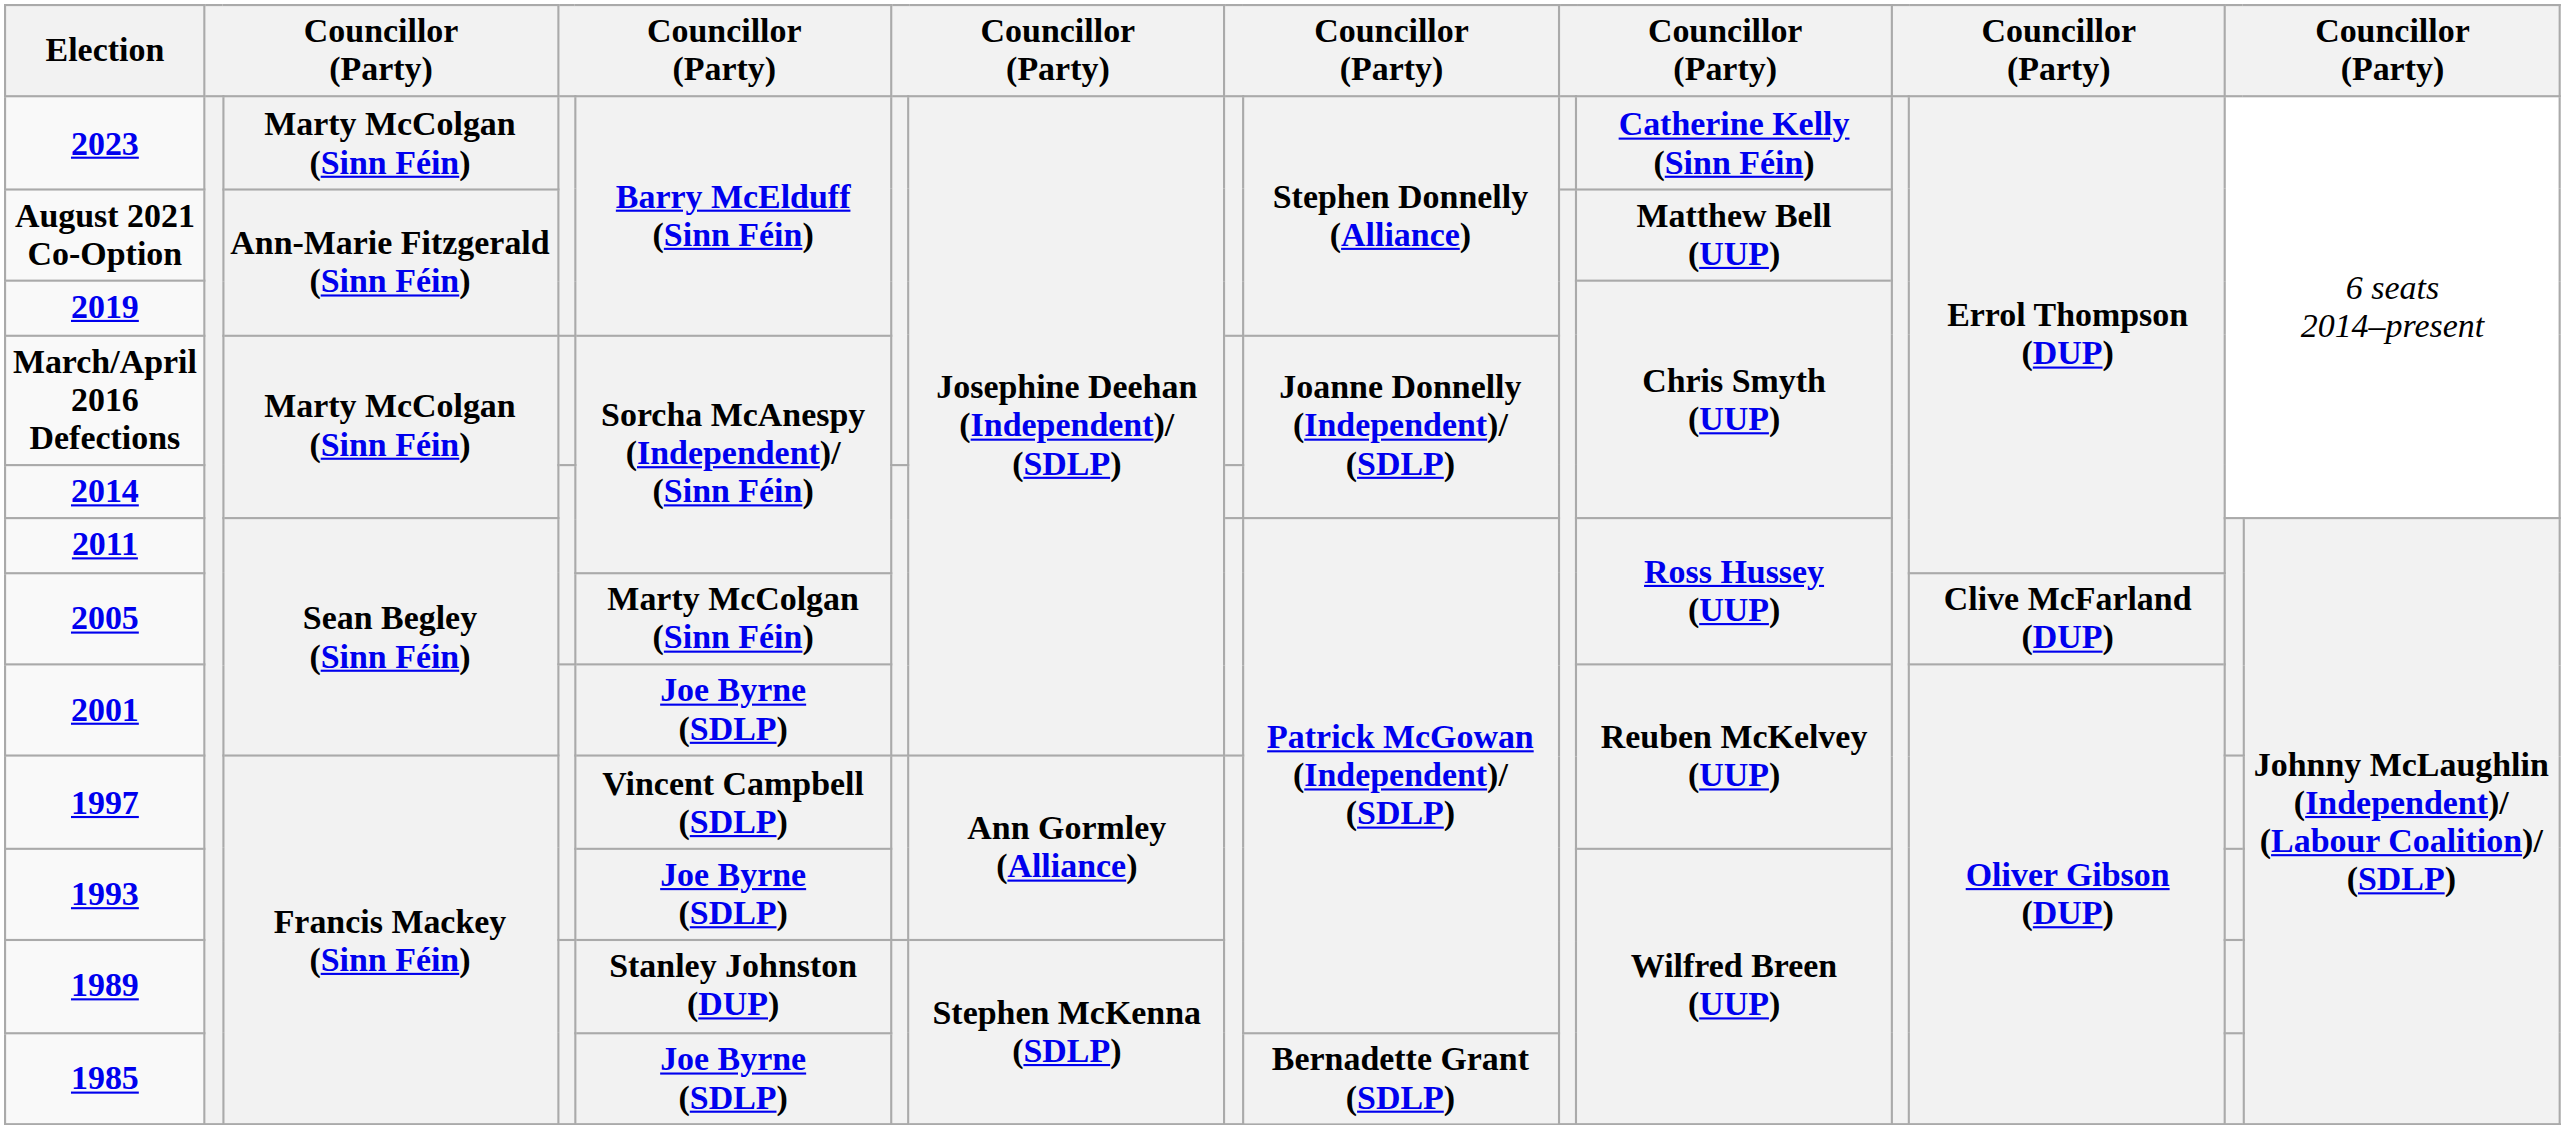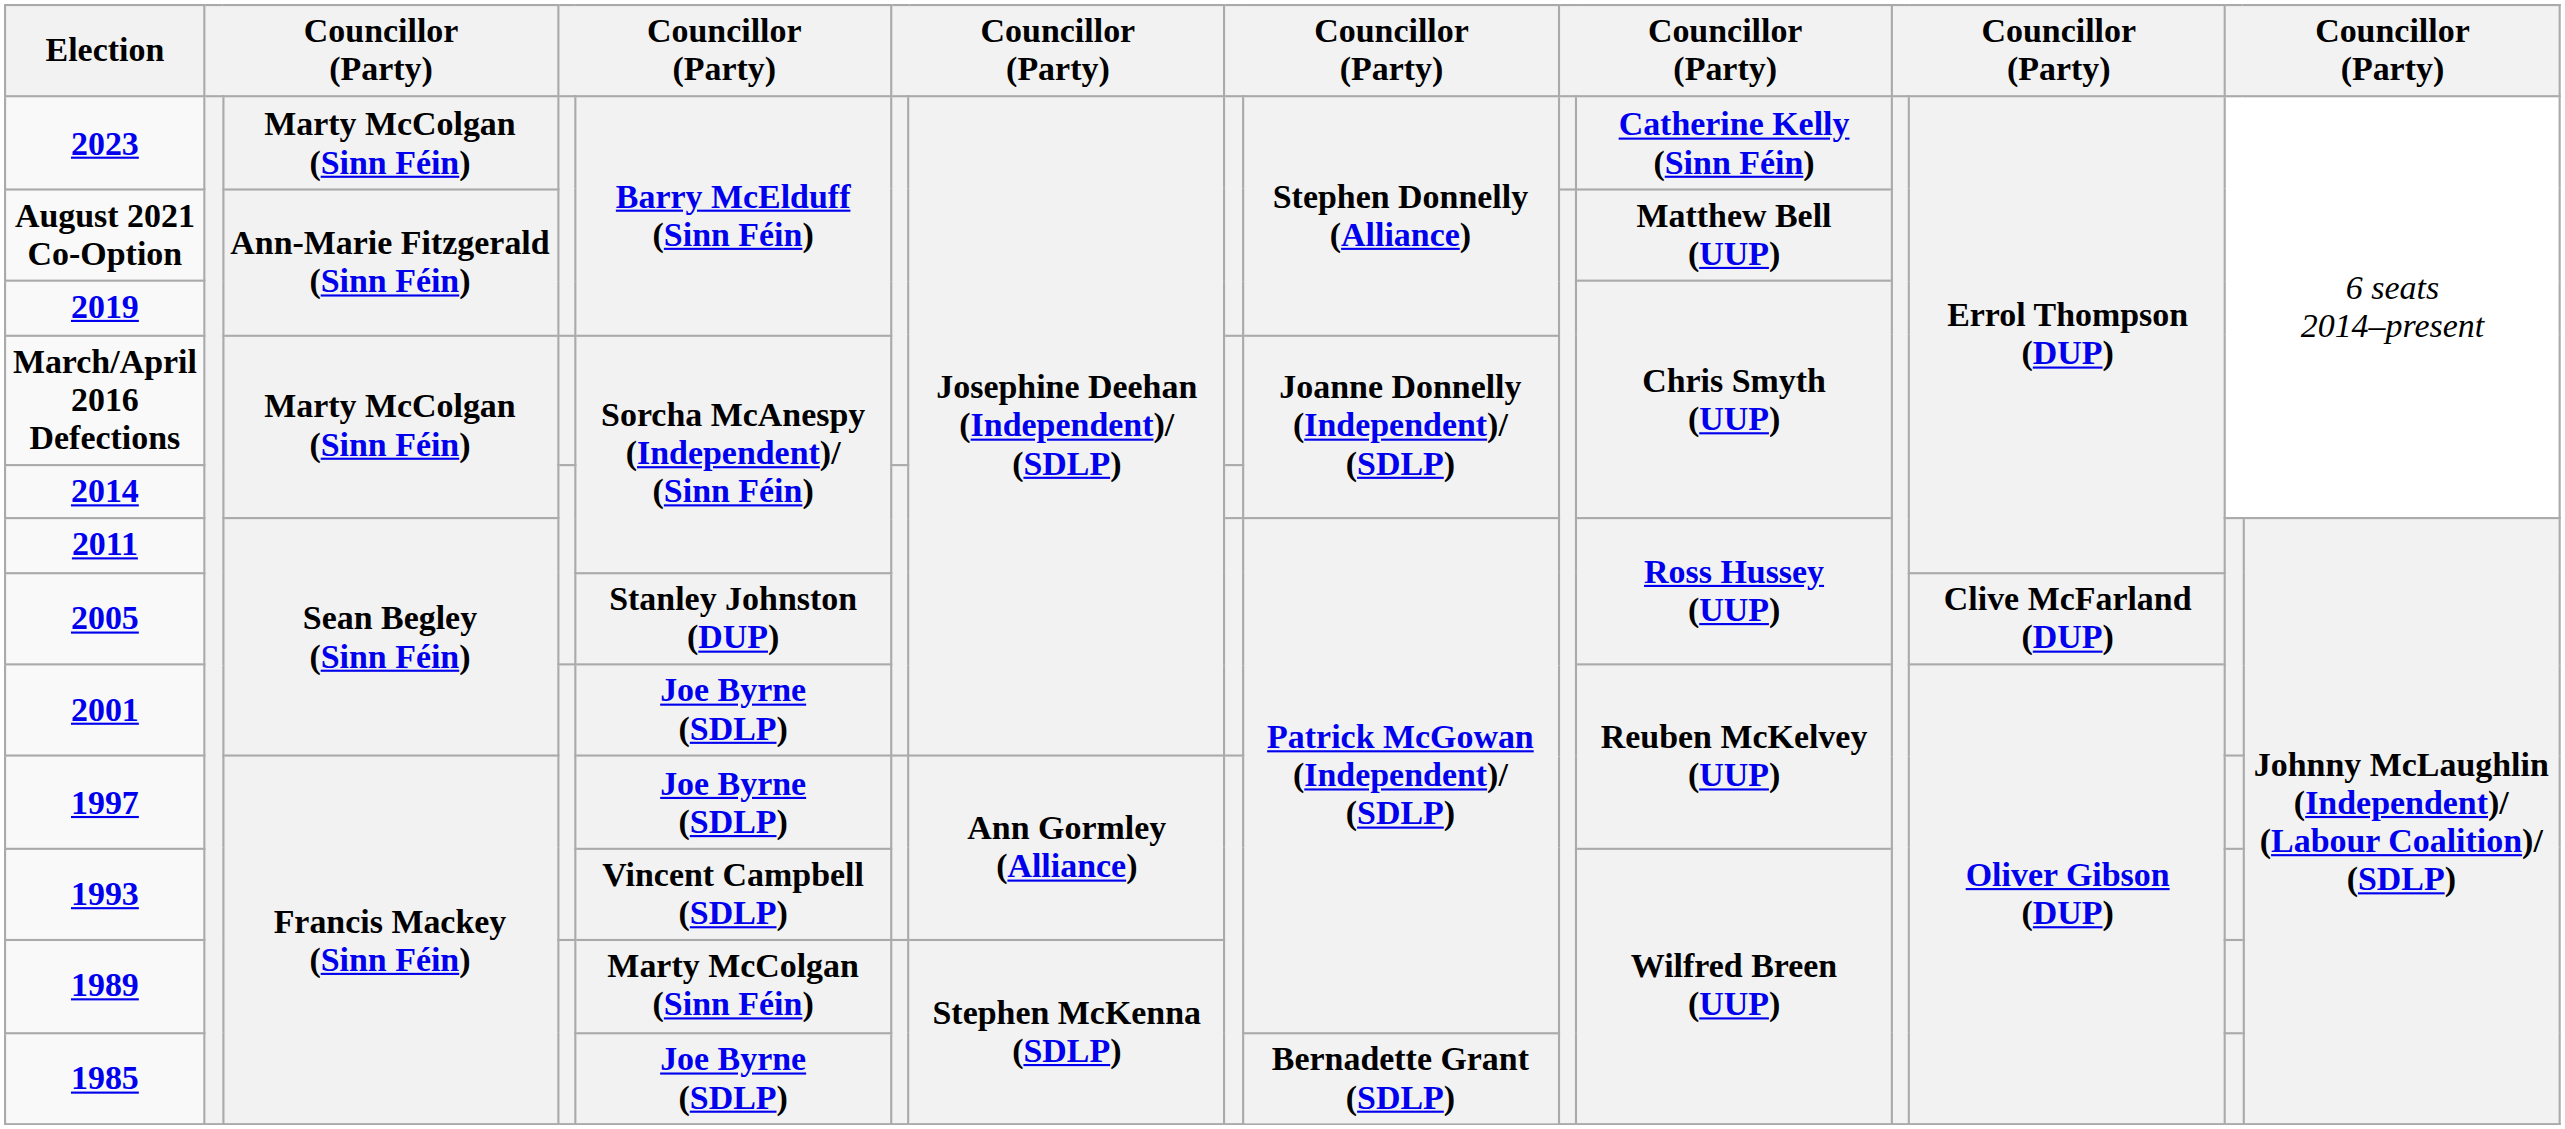(733, 617) Marty McColgan (Sinn Féin) -> (733, 617) Stanley Johnston (DUP)
(733, 801) Vincent Campbell (SDLP) -> (733, 801) Joe Byrne (SDLP)
(733, 893) Joe Byrne (SDLP) -> (733, 893) Vincent Campbell (SDLP)
(733, 985) Stanley Johnston (DUP) -> (733, 985) Marty McColgan (Sinn Féin)
